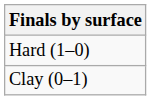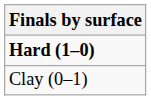(49, 50) normal -> (52, 50) bold
